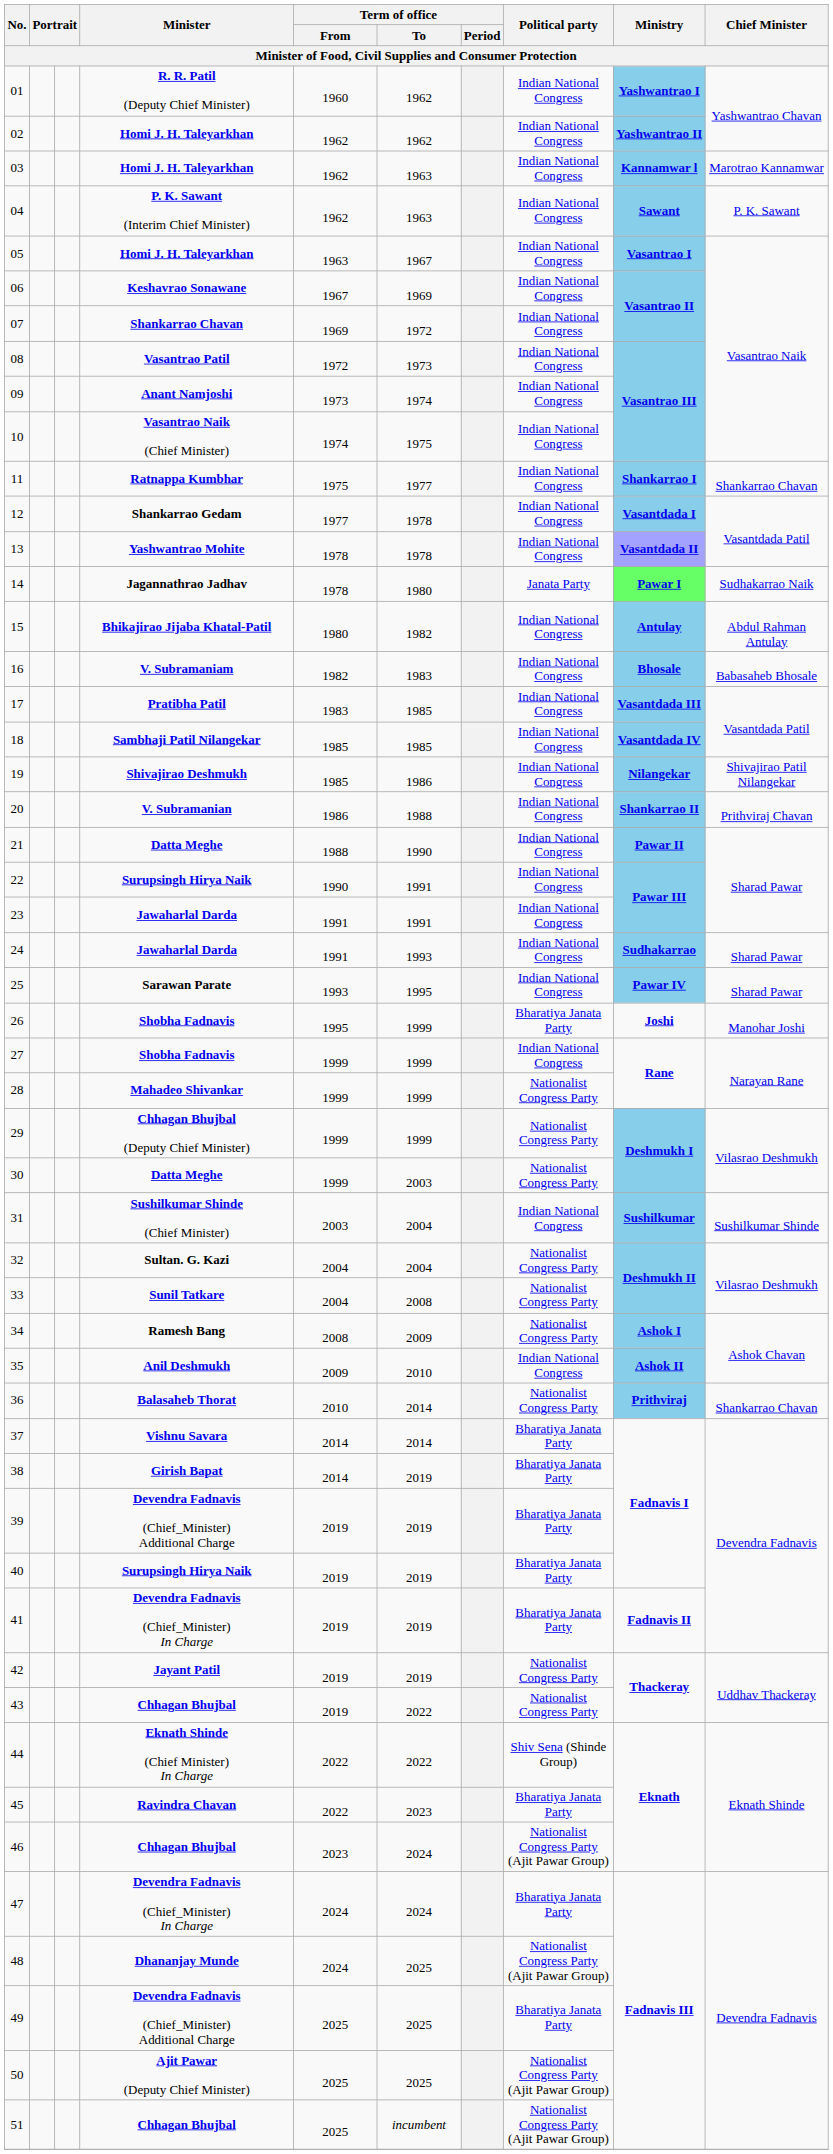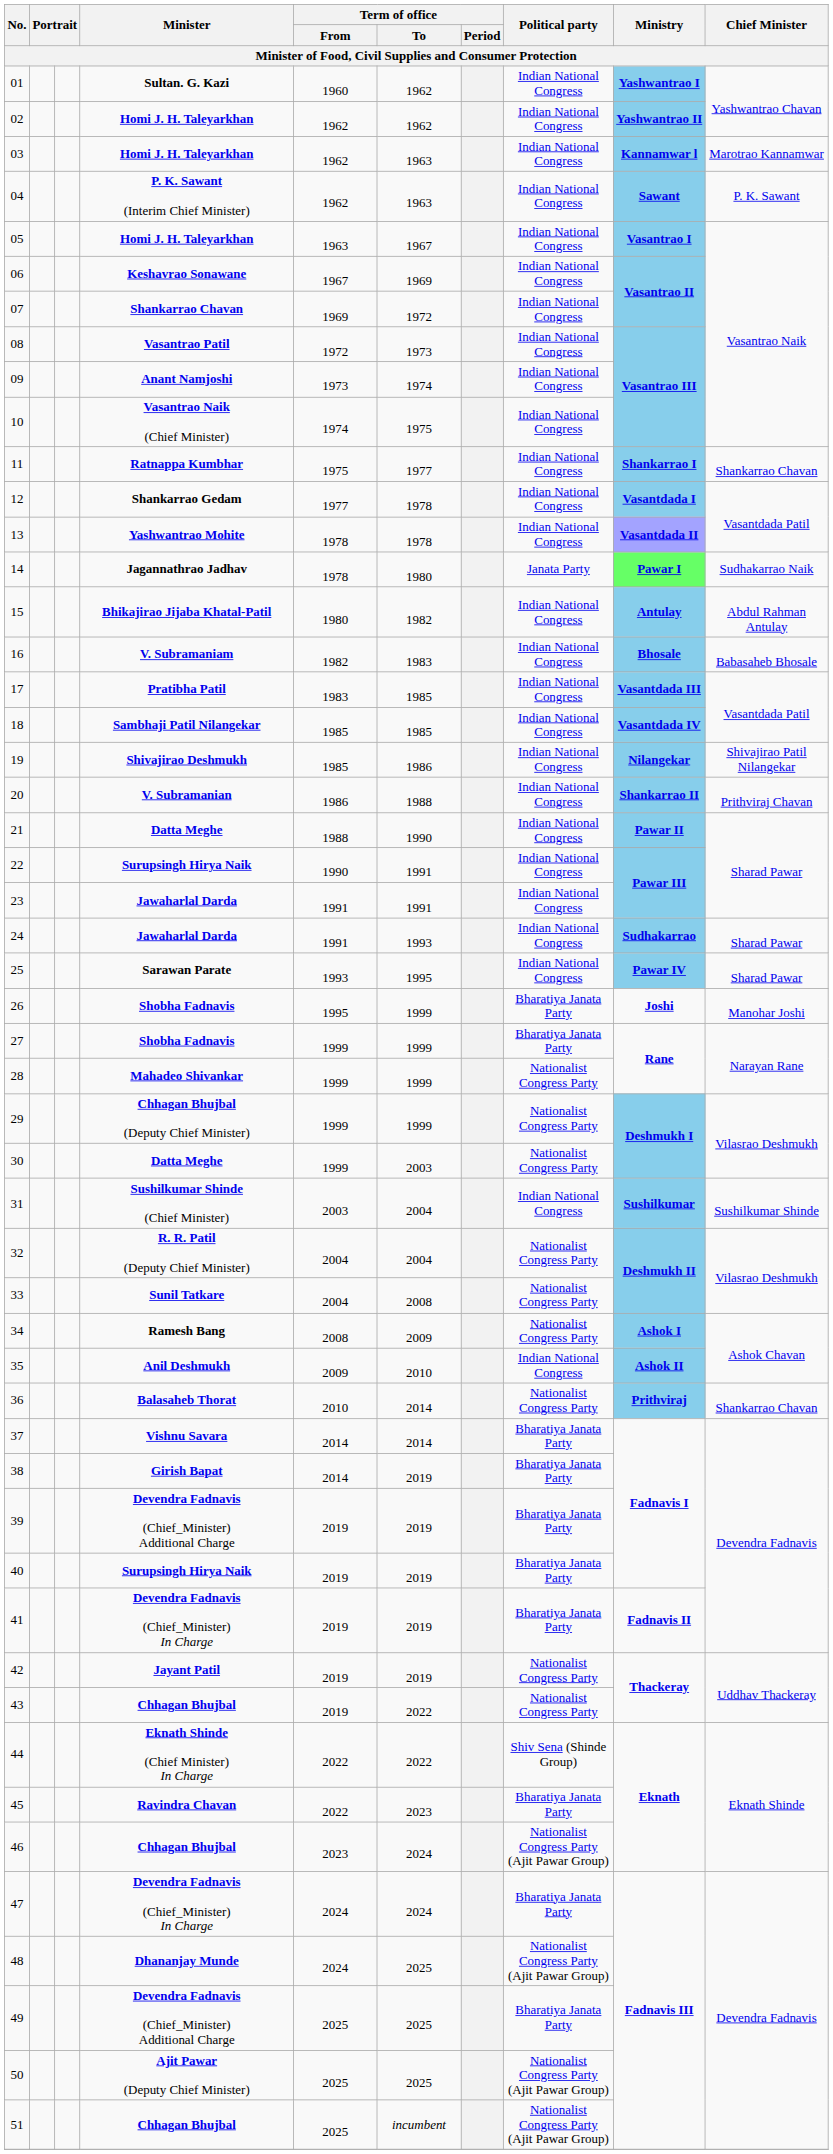(187, 91) R. R. Patil (Deputy Chief Minister) -> (187, 83) Sultan. G. Kazi
(558, 1055) Indian National Congress -> (558, 1040) Bharatiya Janata Party
(187, 1260) Sultan. G. Kazi -> (187, 1253) R. R. Patil (Deputy Chief Minister)
